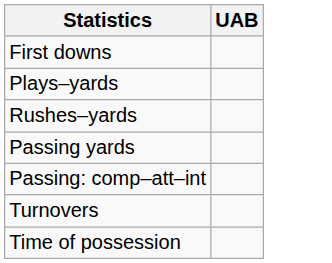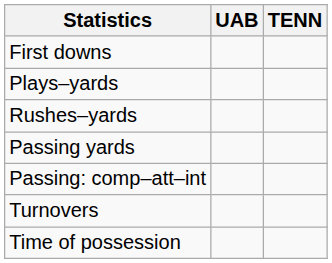+ column: (295, 20)
